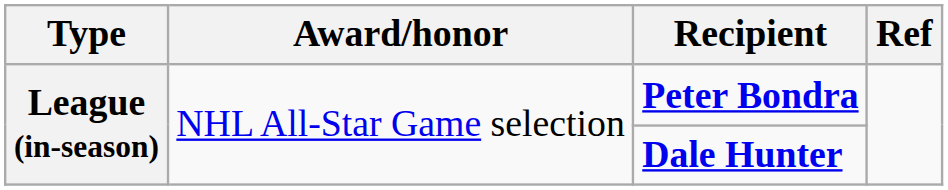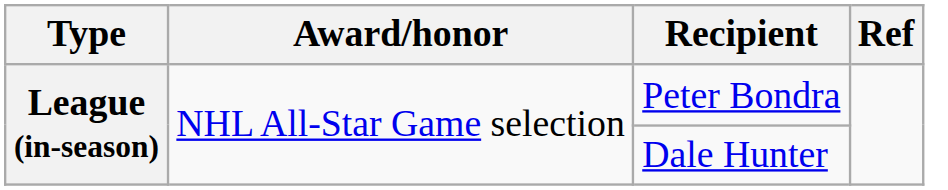(750, 94) bold -> (741, 94) normal
(742, 154) bold -> (735, 154) normal
